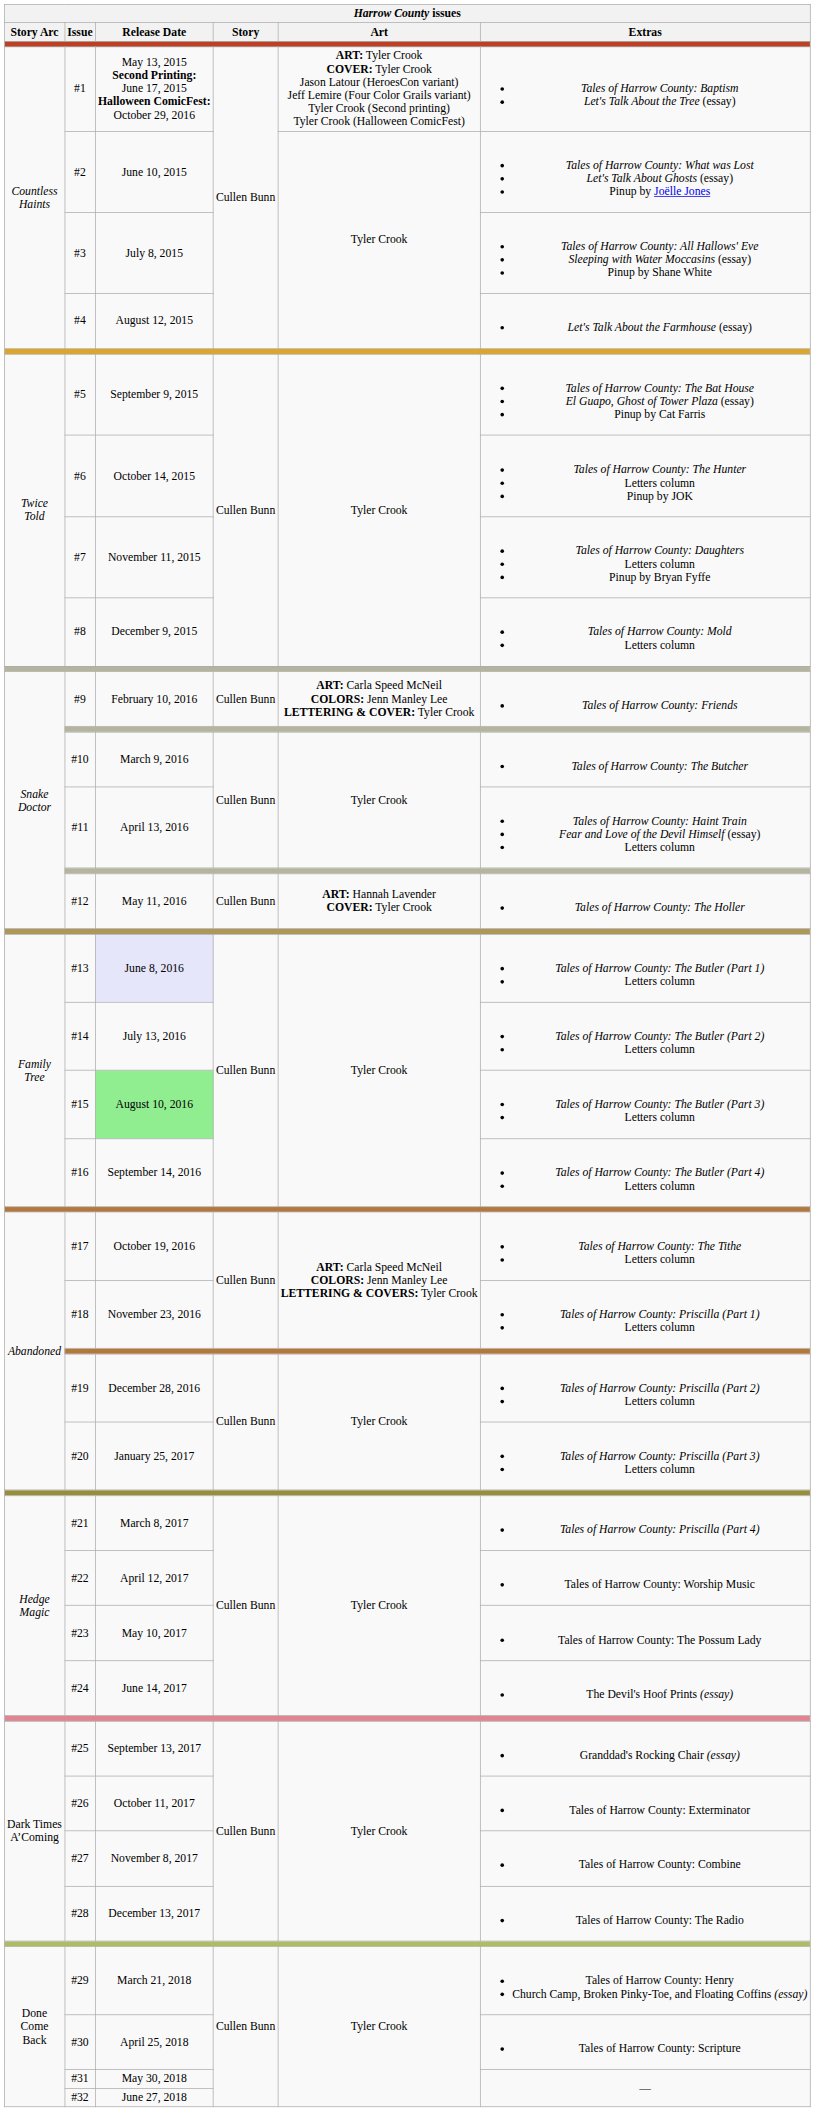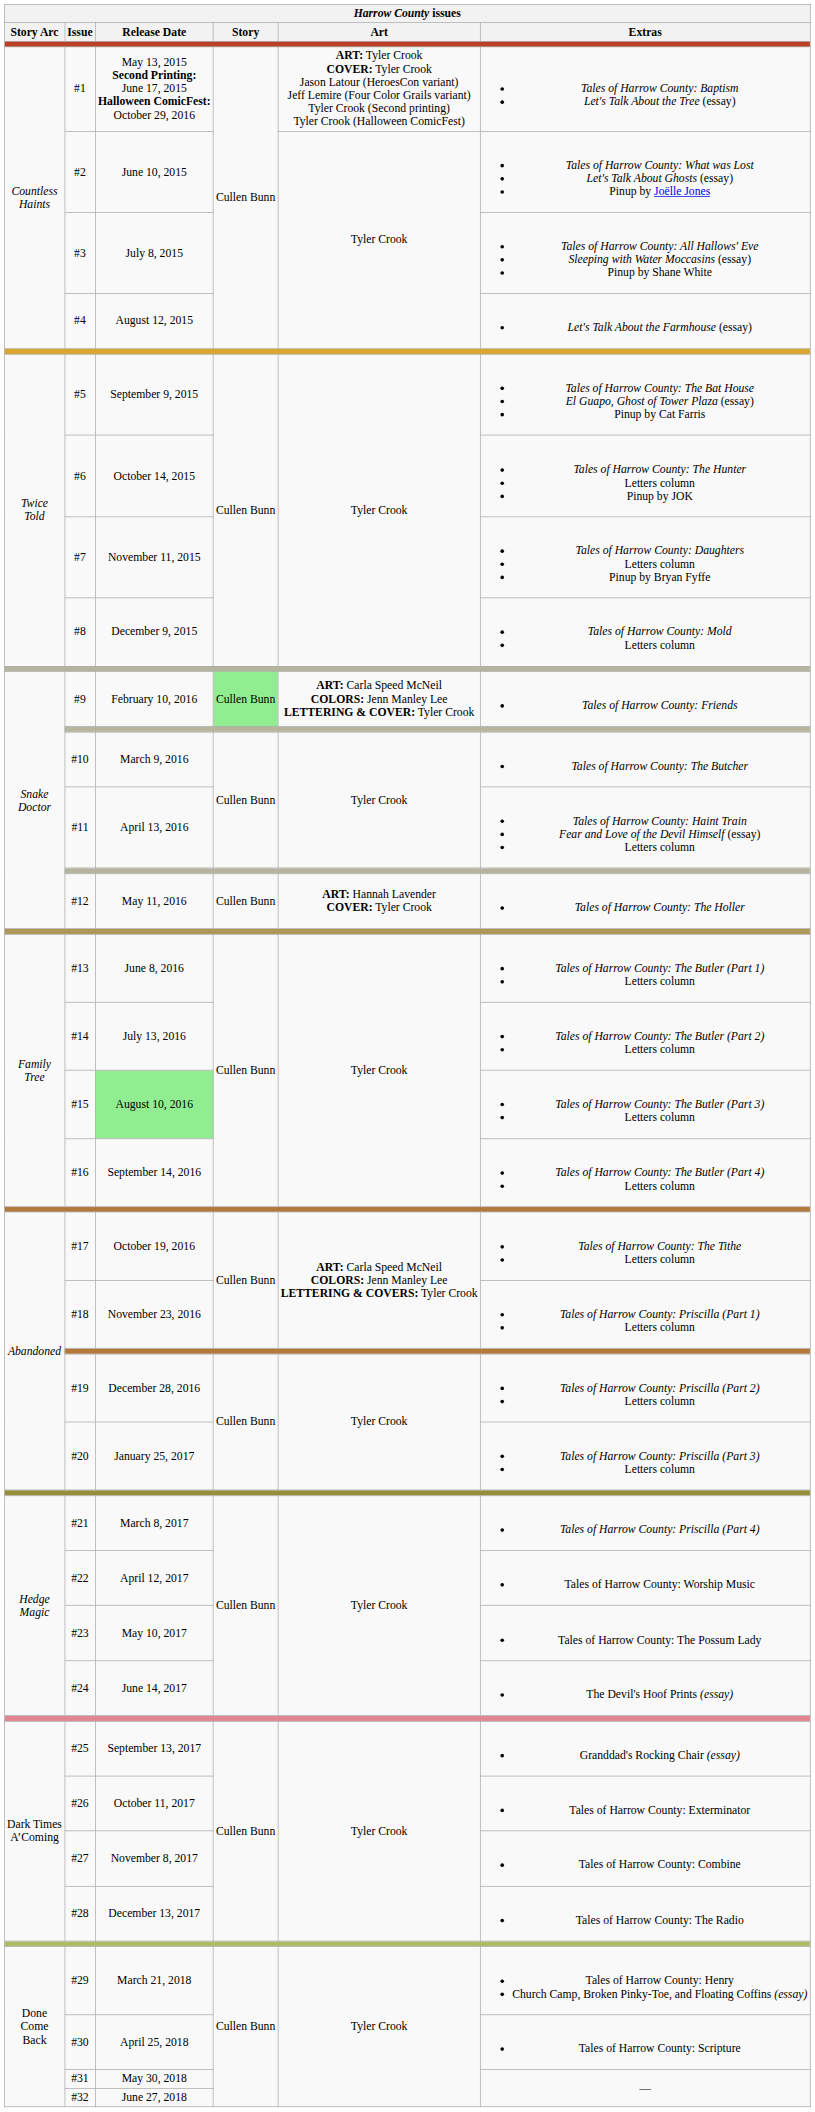(246, 699) no background -> (246, 699) lightgreen background
(154, 968) lavender background -> (154, 968) no background
